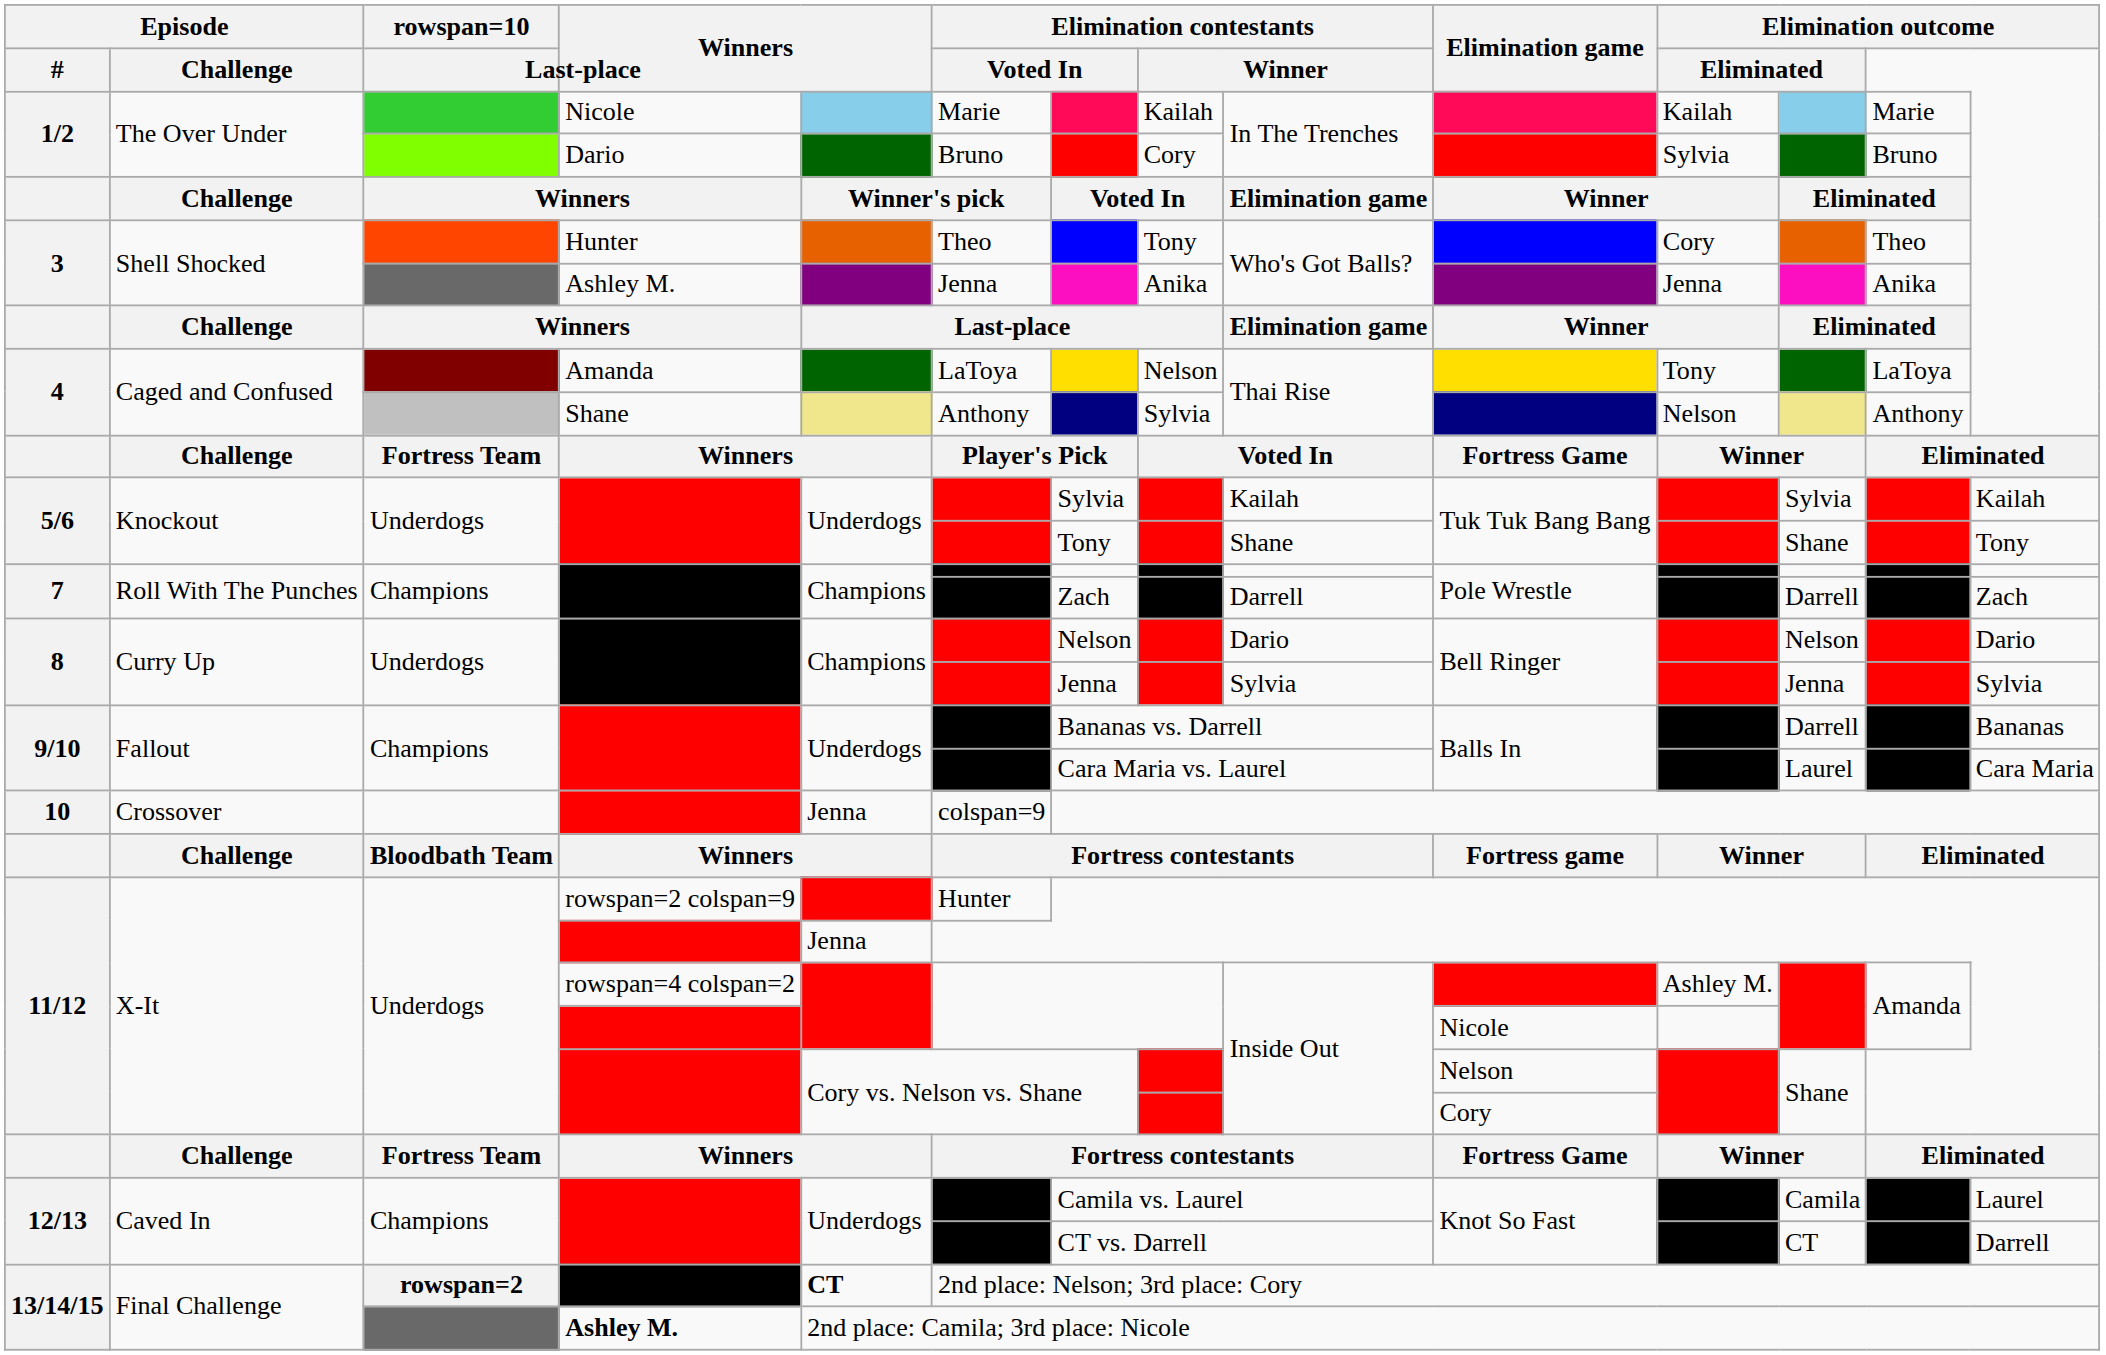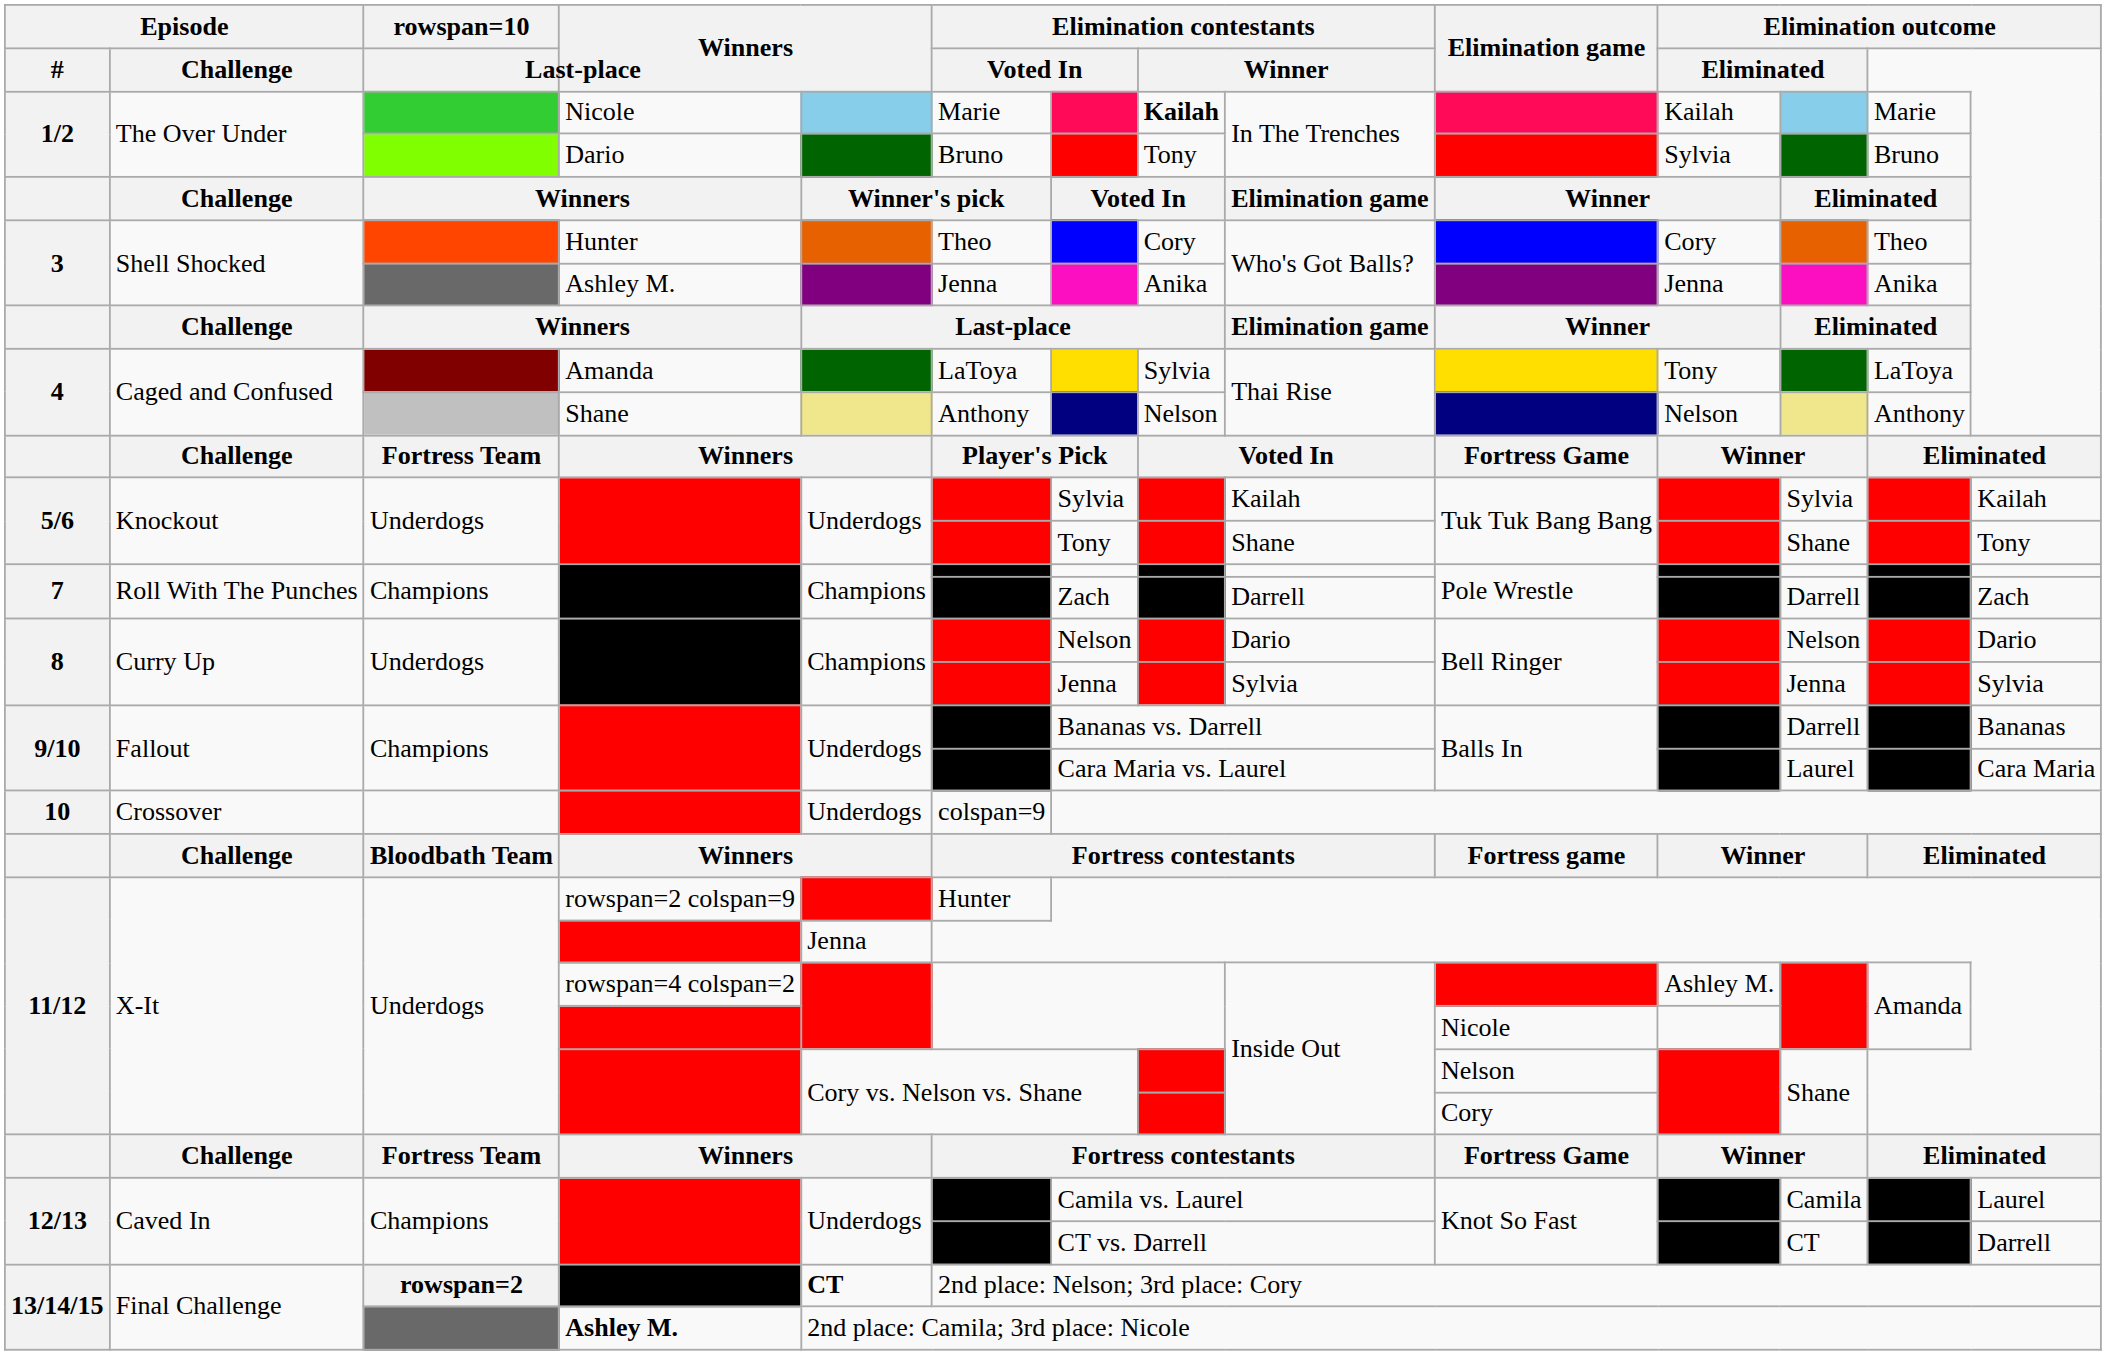(1178, 112) normal -> (1181, 112) bold
(1170, 155) Cory -> (1170, 155) Tony
(1170, 241) Tony -> (1170, 241) Cory
(1181, 370) Nelson -> (1177, 370) Sylvia
(1177, 413) Sylvia -> (1181, 413) Nelson
(837, 812) Jenna -> (864, 812) Underdogs
